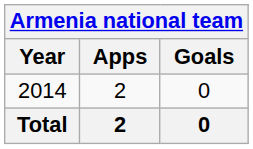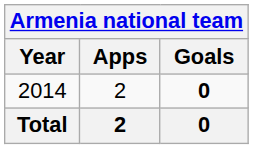(204, 90) normal -> (204, 90) bold
